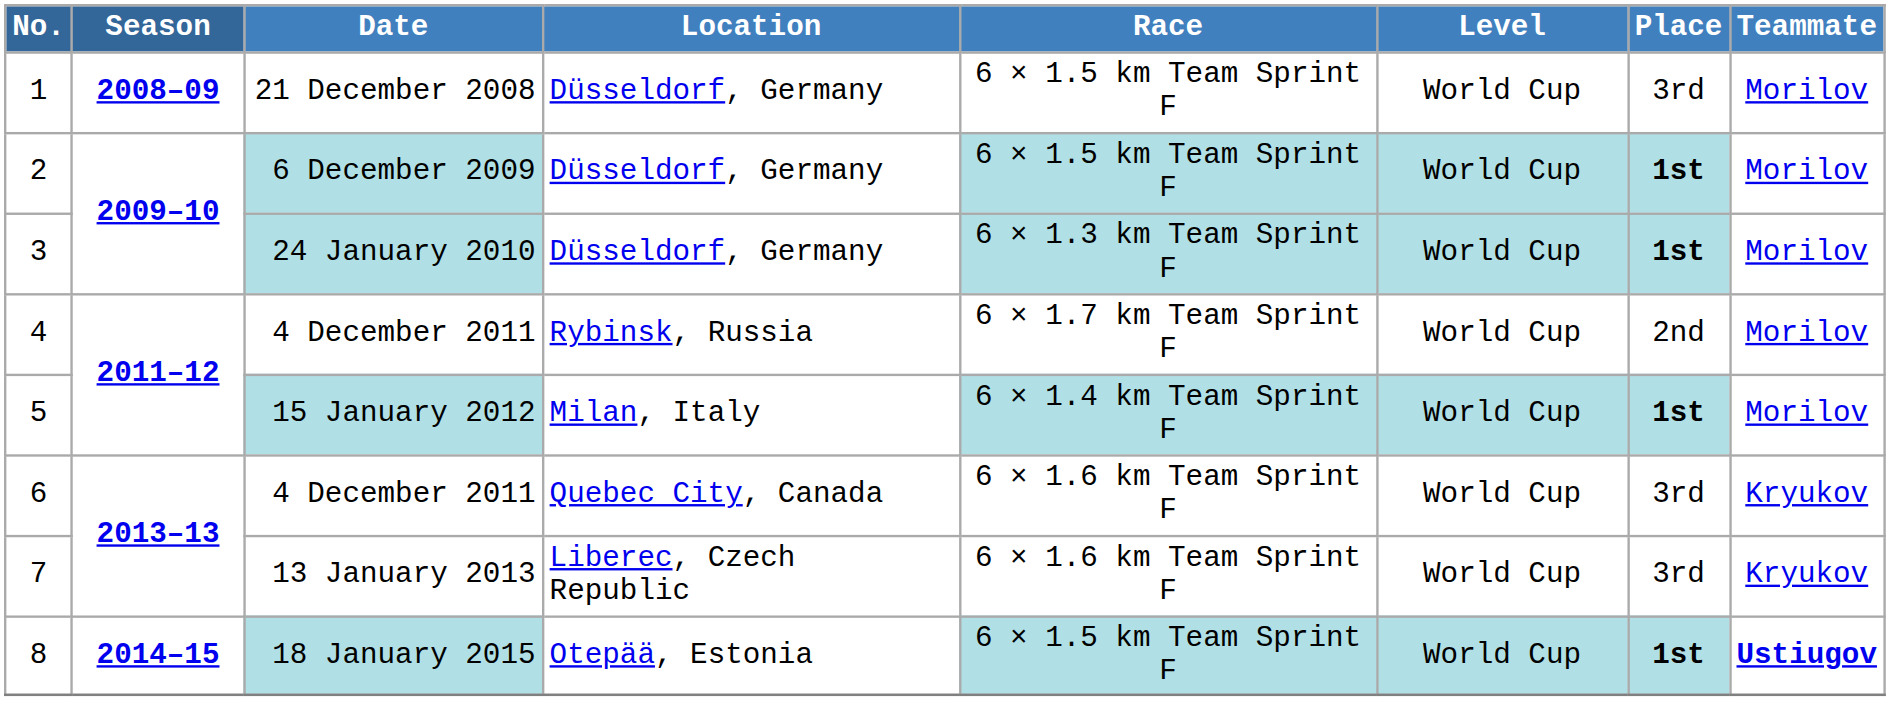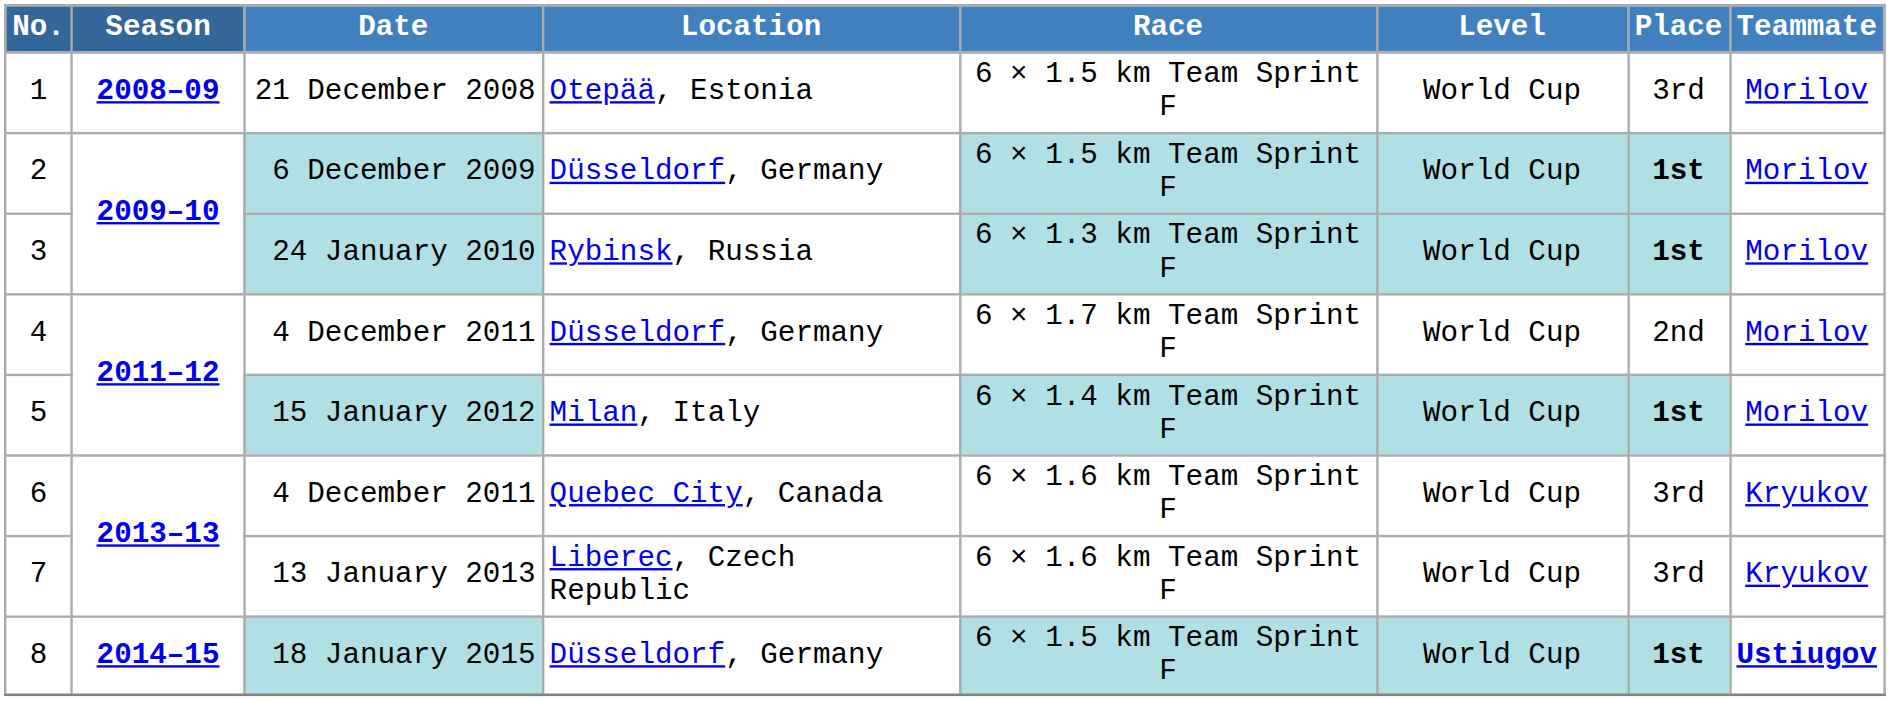(716, 93) Düsseldorf, Germany -> (681, 93) Otepää, Estonia
(716, 254) Düsseldorf, Germany -> (681, 254) Rybinsk, Russia
(681, 334) Rybinsk, Russia -> (716, 334) Düsseldorf, Germany
(681, 656) Otepää, Estonia -> (716, 656) Düsseldorf, Germany
